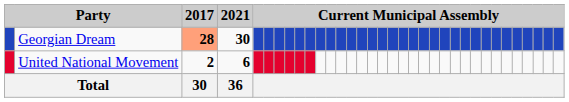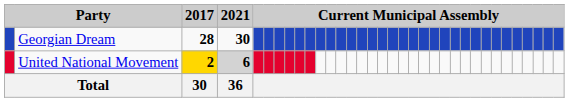(207, 39) lightsalmon background -> (207, 39) no background
(210, 62) no background -> (210, 62) gold background
(246, 62) no background -> (246, 62) lightgrey background
